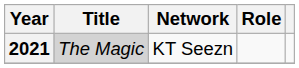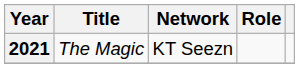(101, 48) lightgrey background -> (101, 48) no background
